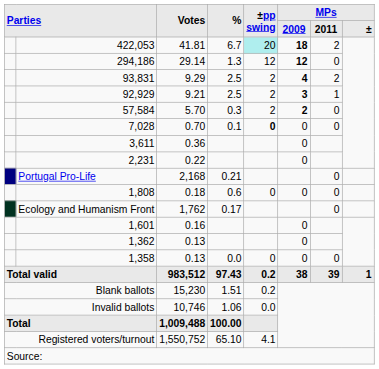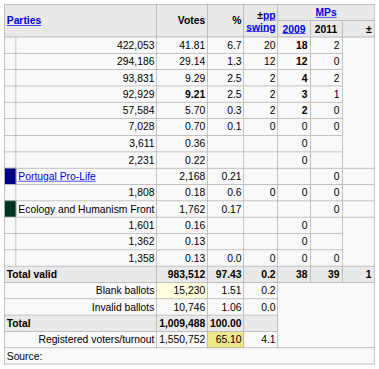(270, 45) paleturquoise background -> (270, 45) no background
(195, 95) normal -> (195, 95) bold
(273, 127) bold -> (273, 127) normal
(189, 291) no background -> (189, 291) lightyellow background
(229, 340) no background -> (229, 340) khaki background
